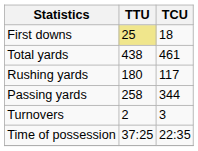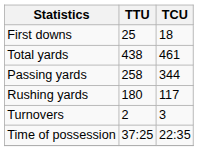(129, 35) khaki background -> (129, 35) no background
rows swapped: (48, 75) <-> (47, 95)
